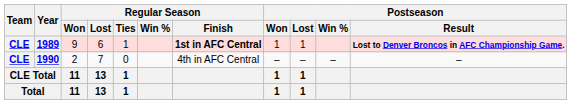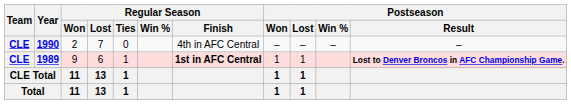rows swapped: (48, 44) <-> (48, 60)
